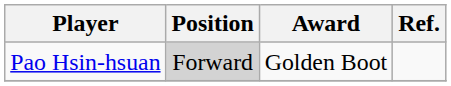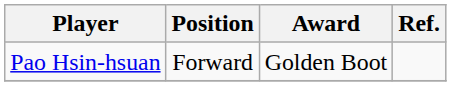(213, 61) lightgrey background -> (213, 61) no background
